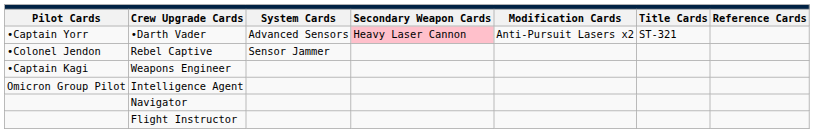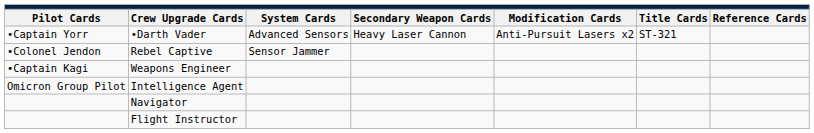(410, 35) pink background -> (410, 35) no background
